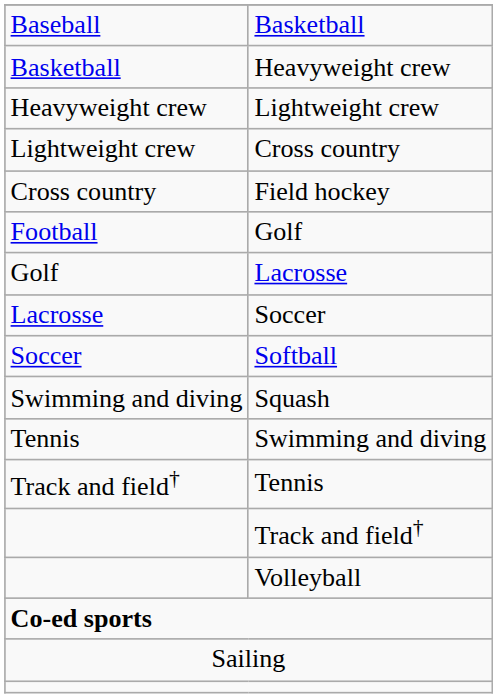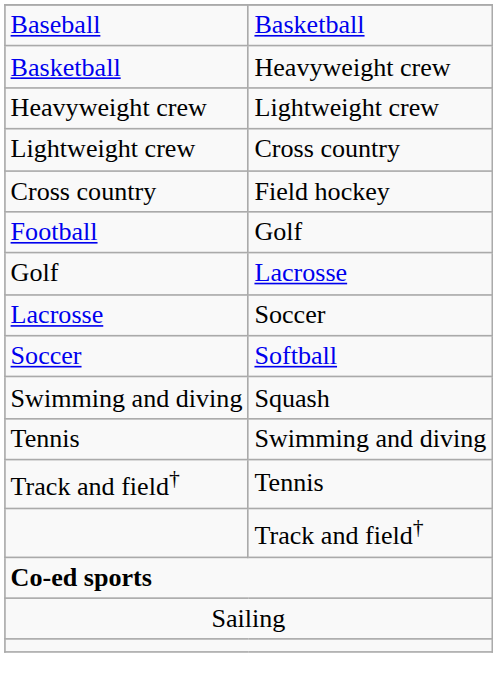- row: (308, 576)
